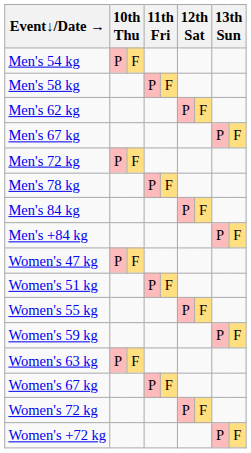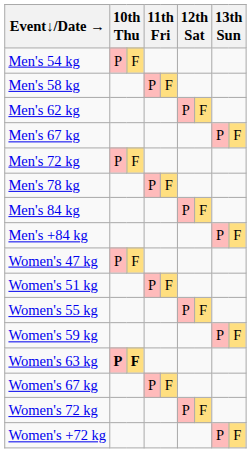(118, 360) normal -> (118, 360) bold
(135, 360) normal -> (135, 360) bold
